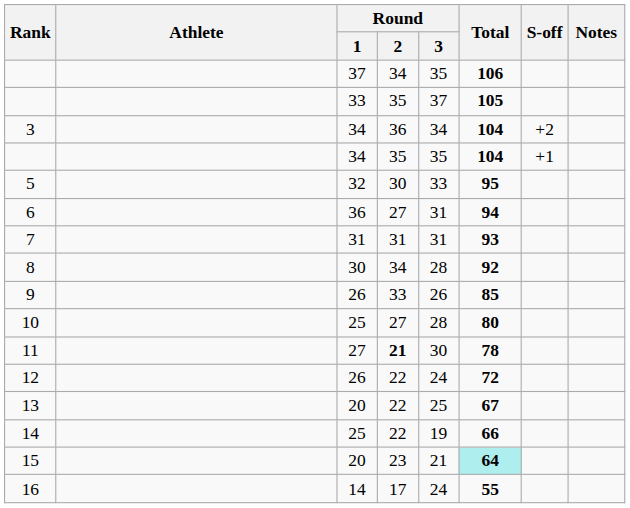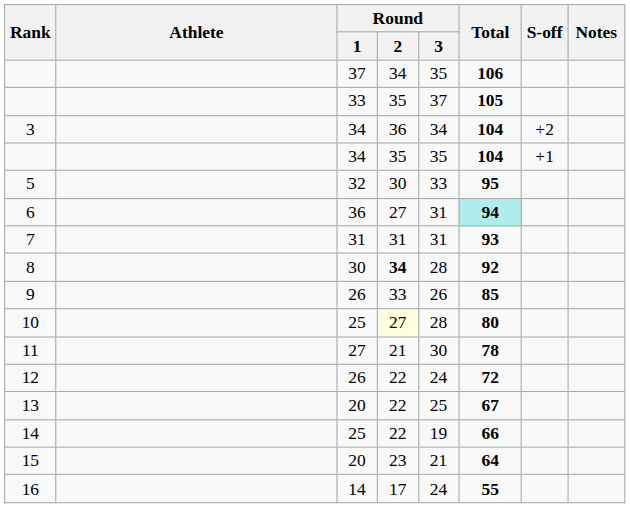(490, 211) no background -> (490, 211) paleturquoise background
(398, 267) normal -> (398, 267) bold
(398, 322) no background -> (398, 322) lightyellow background
(398, 350) bold -> (398, 350) normal
(490, 460) paleturquoise background -> (490, 460) no background
